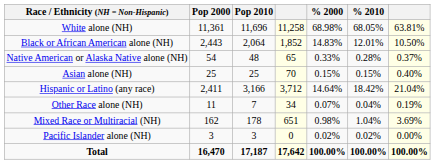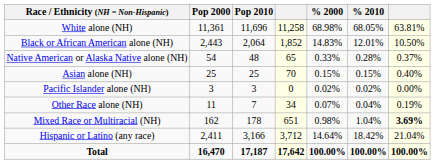rows swapped: (97, 136) <-> (97, 89)
(409, 120) normal -> (409, 120) bold
